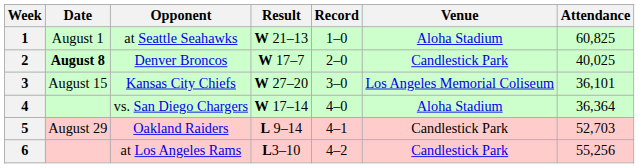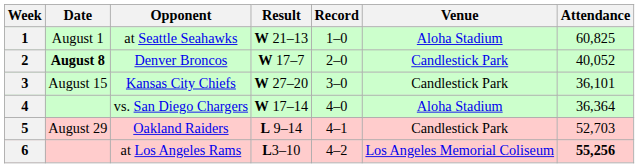(595, 60) 40,025 -> (595, 60) 40,052
(460, 83) Los Angeles Memorial Coliseum -> (460, 83) Candlestick Park
(460, 151) Candlestick Park -> (460, 151) Los Angeles Memorial Coliseum
(595, 151) normal -> (595, 151) bold
